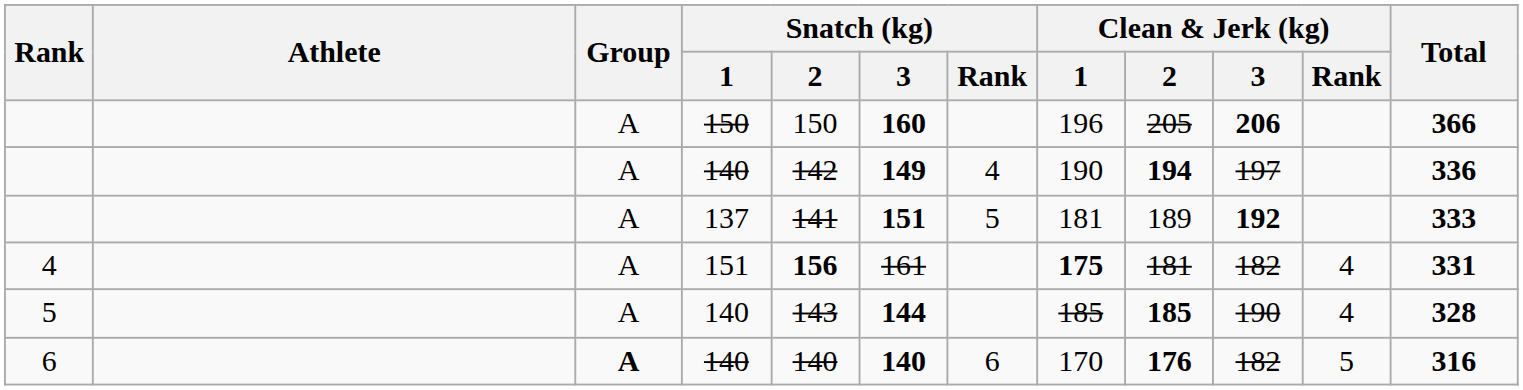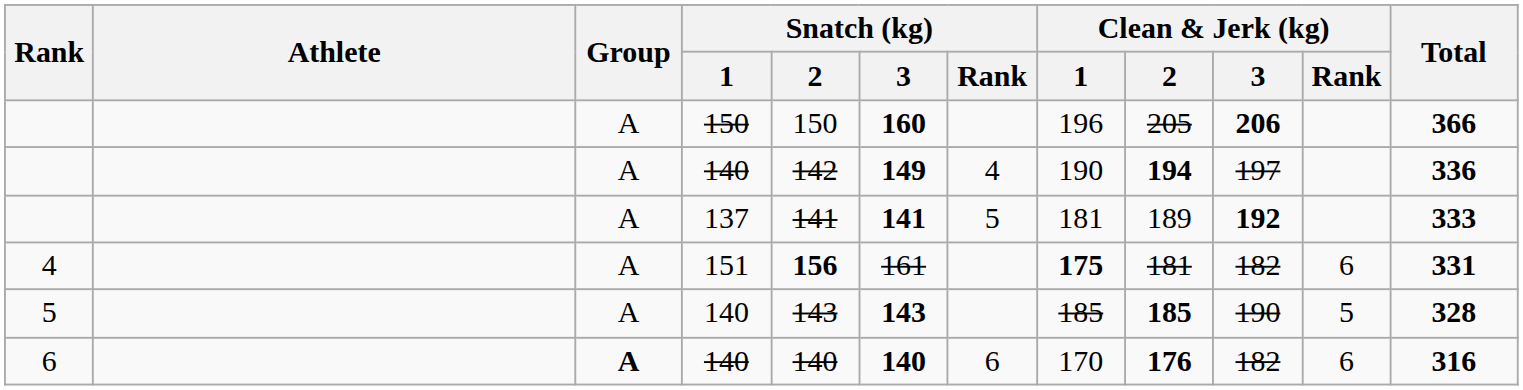(904, 218) 151 -> (904, 218) 141
(1347, 265) 4 -> (1347, 265) 6
(904, 312) 144 -> (904, 312) 143
(1347, 312) 4 -> (1347, 312) 5
(1347, 360) 5 -> (1347, 360) 6
